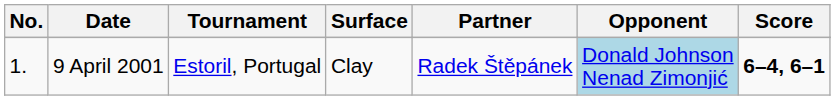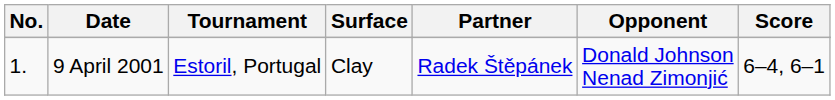(658, 66) lightblue background -> (658, 66) no background
(784, 66) bold -> (784, 66) normal
